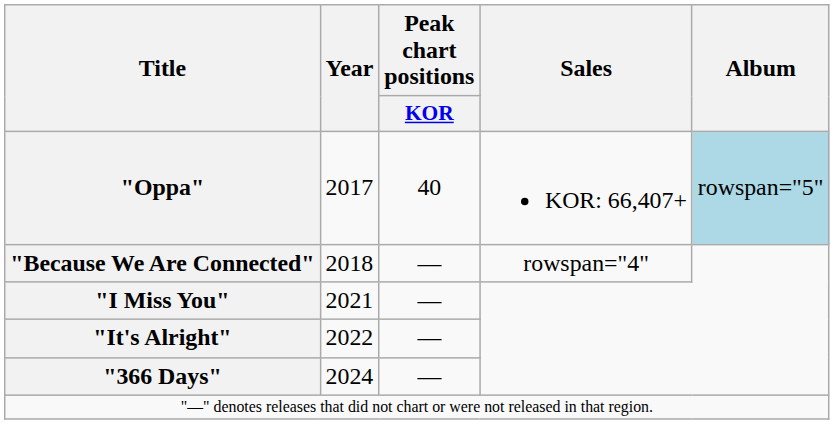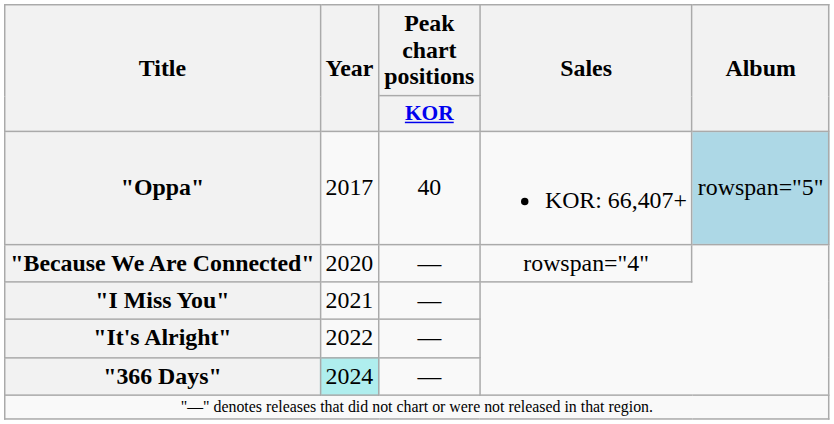(349, 262) 2018 -> (349, 262) 2020
(349, 375) no background -> (349, 375) paleturquoise background
